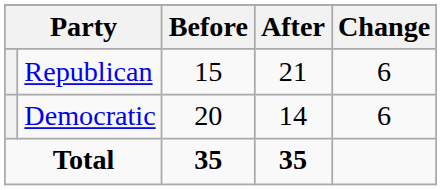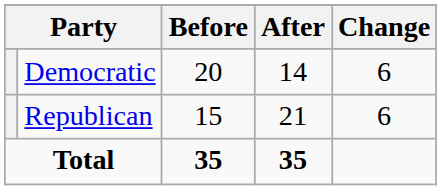rows swapped: (88, 71) <-> (90, 116)
